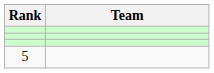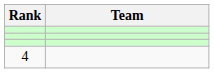(25, 56) 5 -> (25, 56) 4
